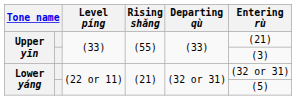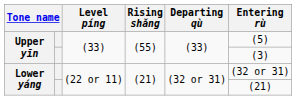(260, 39) (21) -> (260, 39) (5)
(260, 87) (5) -> (260, 87) (21)
